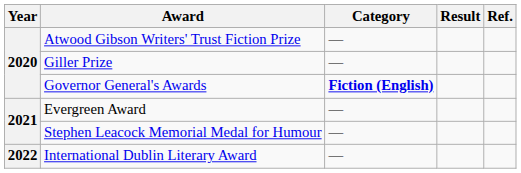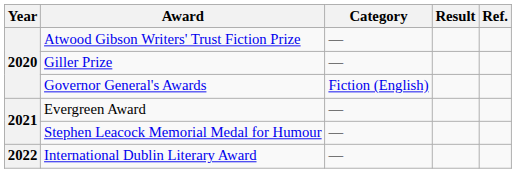(381, 86) bold -> (379, 86) normal
